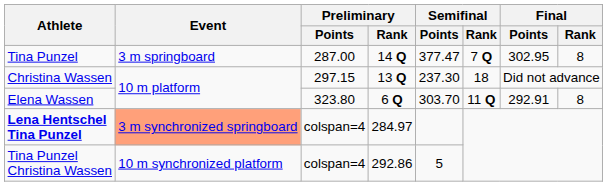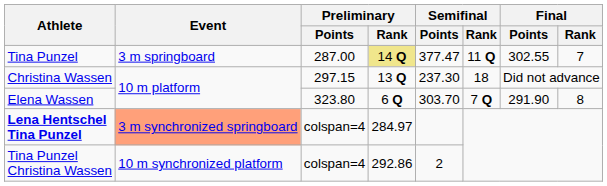(392, 57) no background -> (392, 57) khaki background
(481, 57) 7 Q -> (481, 57) 11 Q
(529, 57) 302.95 -> (529, 57) 302.55
(580, 57) 8 -> (580, 57) 7
(481, 99) 11 Q -> (481, 99) 7 Q
(529, 99) 292.91 -> (529, 99) 291.90
(439, 164) 5 -> (439, 164) 2
